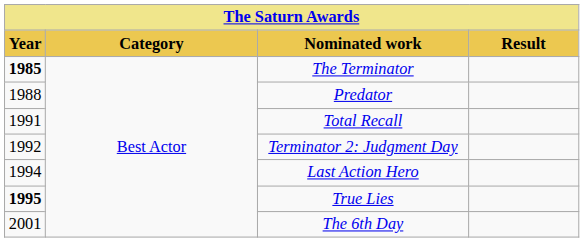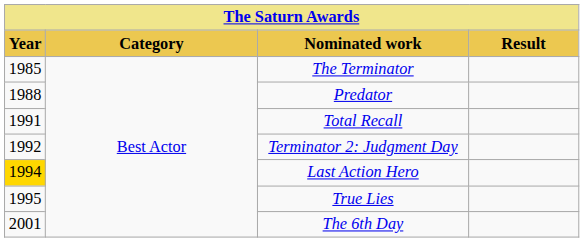(25, 69) bold -> (25, 69) normal
(25, 172) no background -> (25, 172) gold background
(25, 198) bold -> (25, 198) normal
